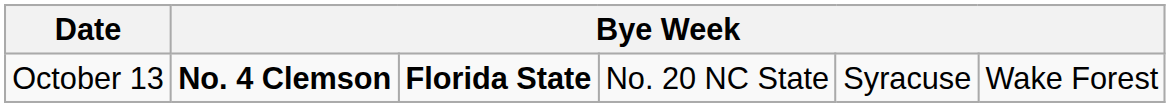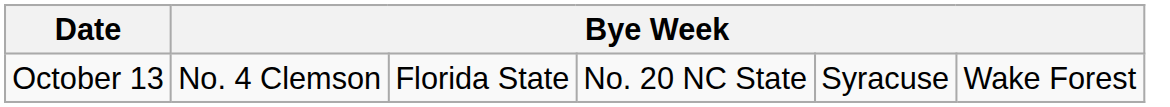(285, 78) bold -> (280, 78) normal
(498, 78) bold -> (482, 78) normal
